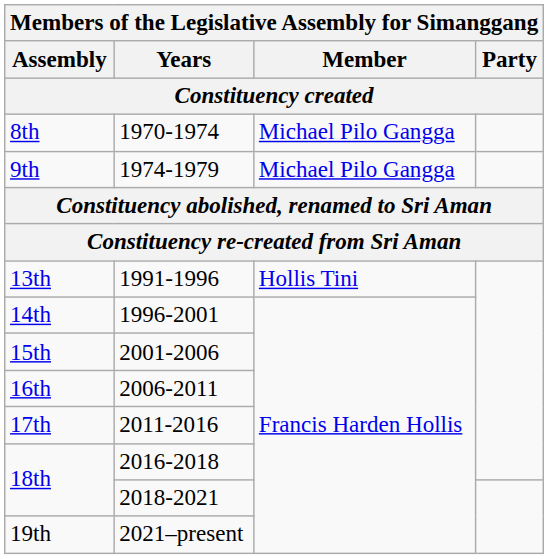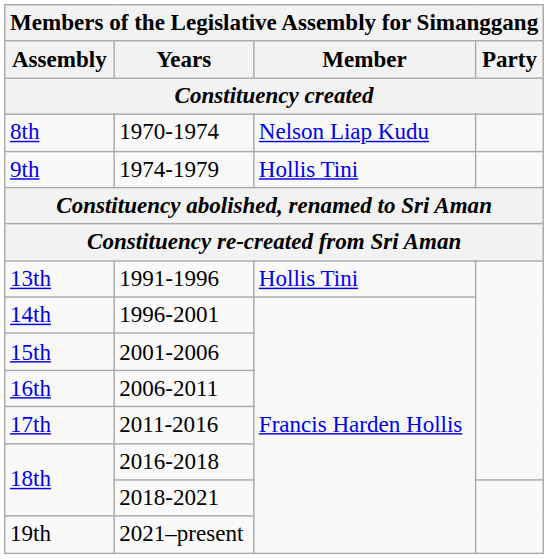(357, 132) Michael Pilo Gangga -> (344, 132) Nelson Liap Kudu
(357, 168) Michael Pilo Gangga -> (308, 168) Hollis Tini
